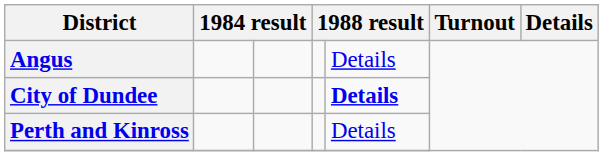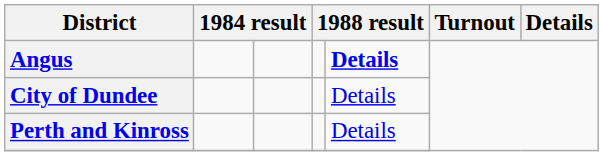(363, 58) normal -> (365, 58) bold
(365, 95) bold -> (363, 95) normal
